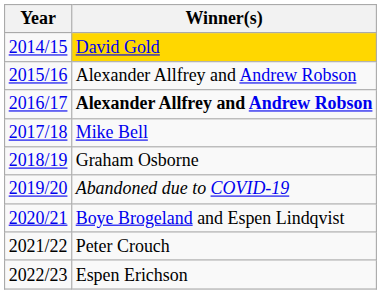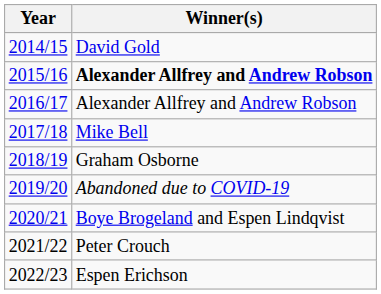(118, 47) gold background -> (118, 47) no background
(216, 75) normal -> (224, 75) bold
(224, 103) bold -> (216, 103) normal
